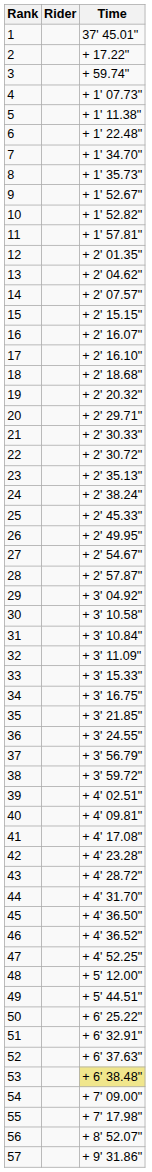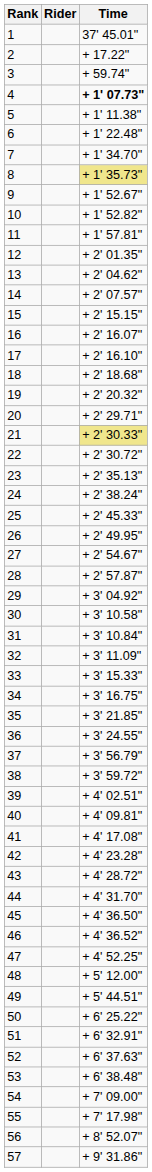(112, 94) normal -> (113, 94) bold
(112, 174) no background -> (112, 174) khaki background
(112, 435) no background -> (112, 435) khaki background
(112, 1076) khaki background -> (112, 1076) no background
